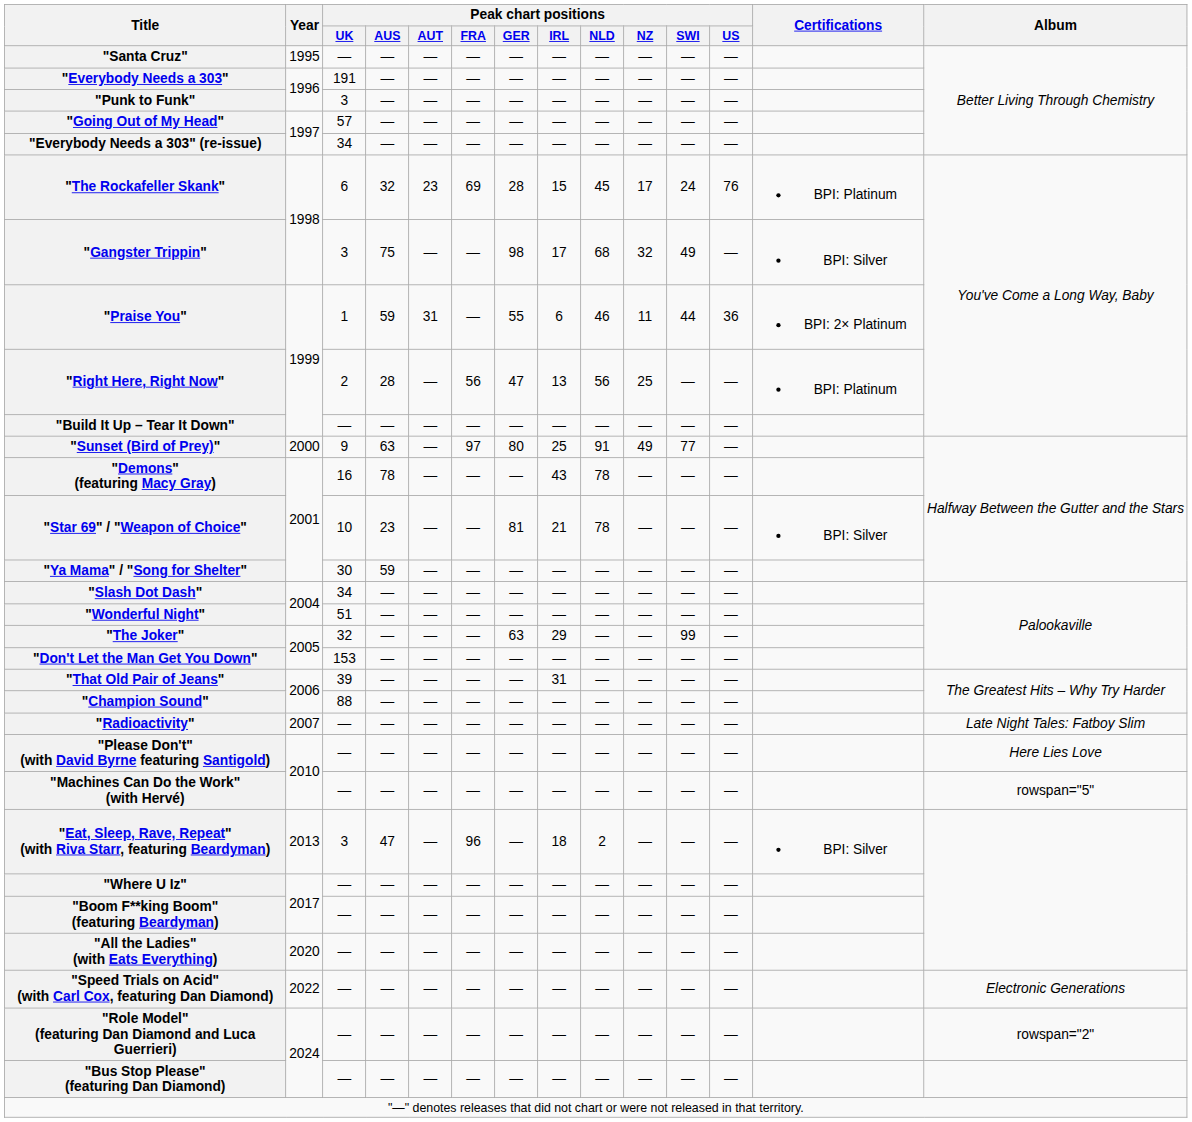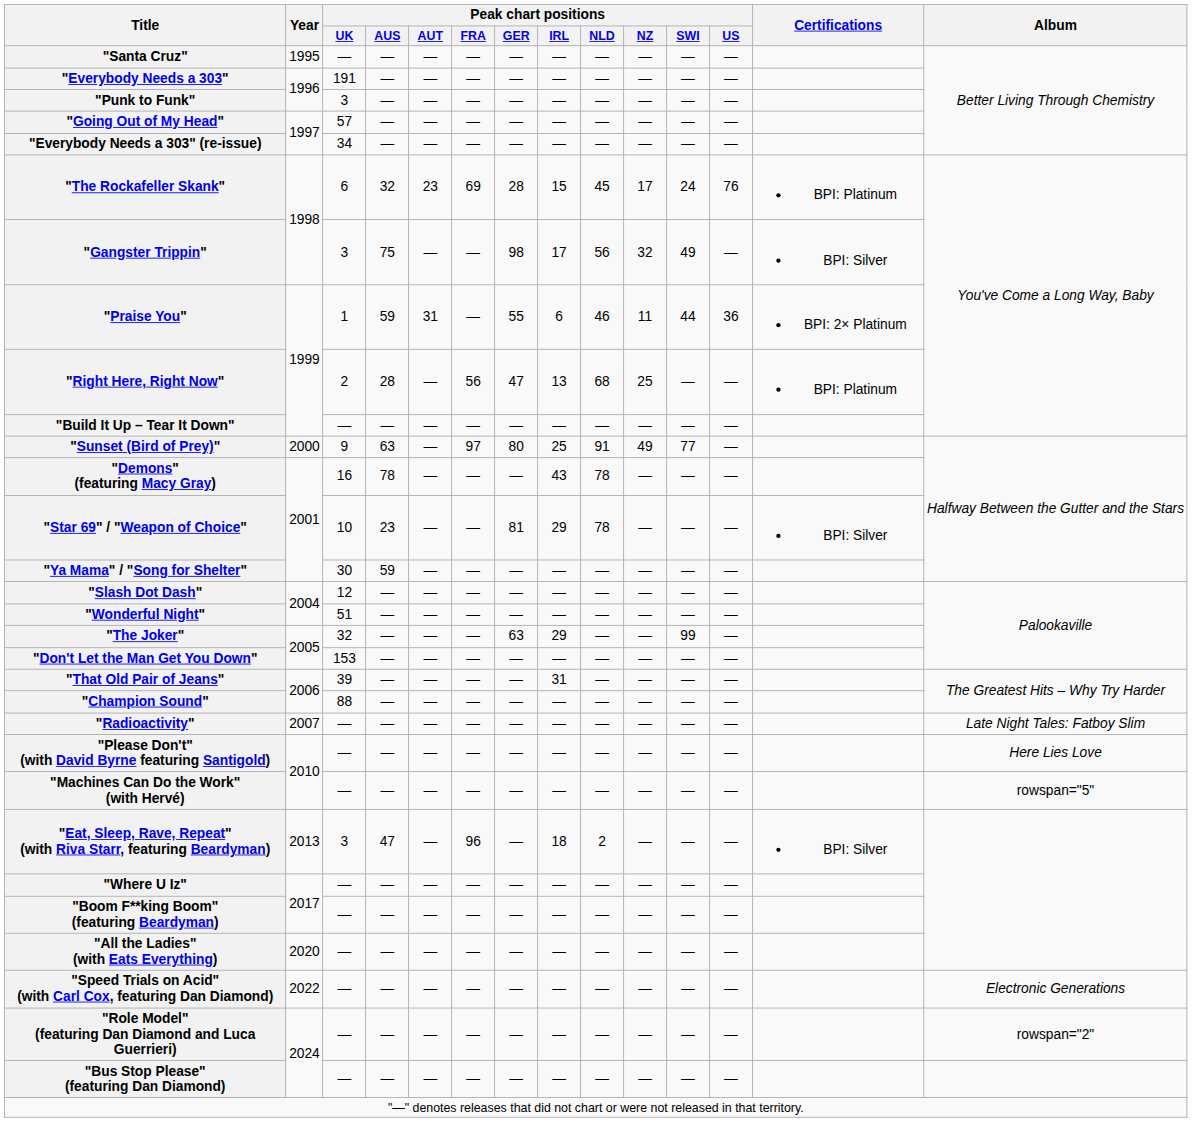(602, 252) 68 -> (602, 252) 56
(602, 381) 56 -> (602, 381) 68
(559, 527) 21 -> (559, 527) 29
(344, 592) 34 -> (344, 592) 12
